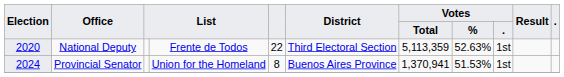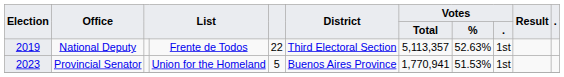(28, 47) 2020 -> (28, 47) 2019
(425, 47) 5,113,359 -> (425, 47) 5,113,357
(28, 64) 2024 -> (28, 64) 2023
(277, 64) 8 -> (277, 64) 5
(425, 64) 1,370,941 -> (425, 64) 1,770,941
